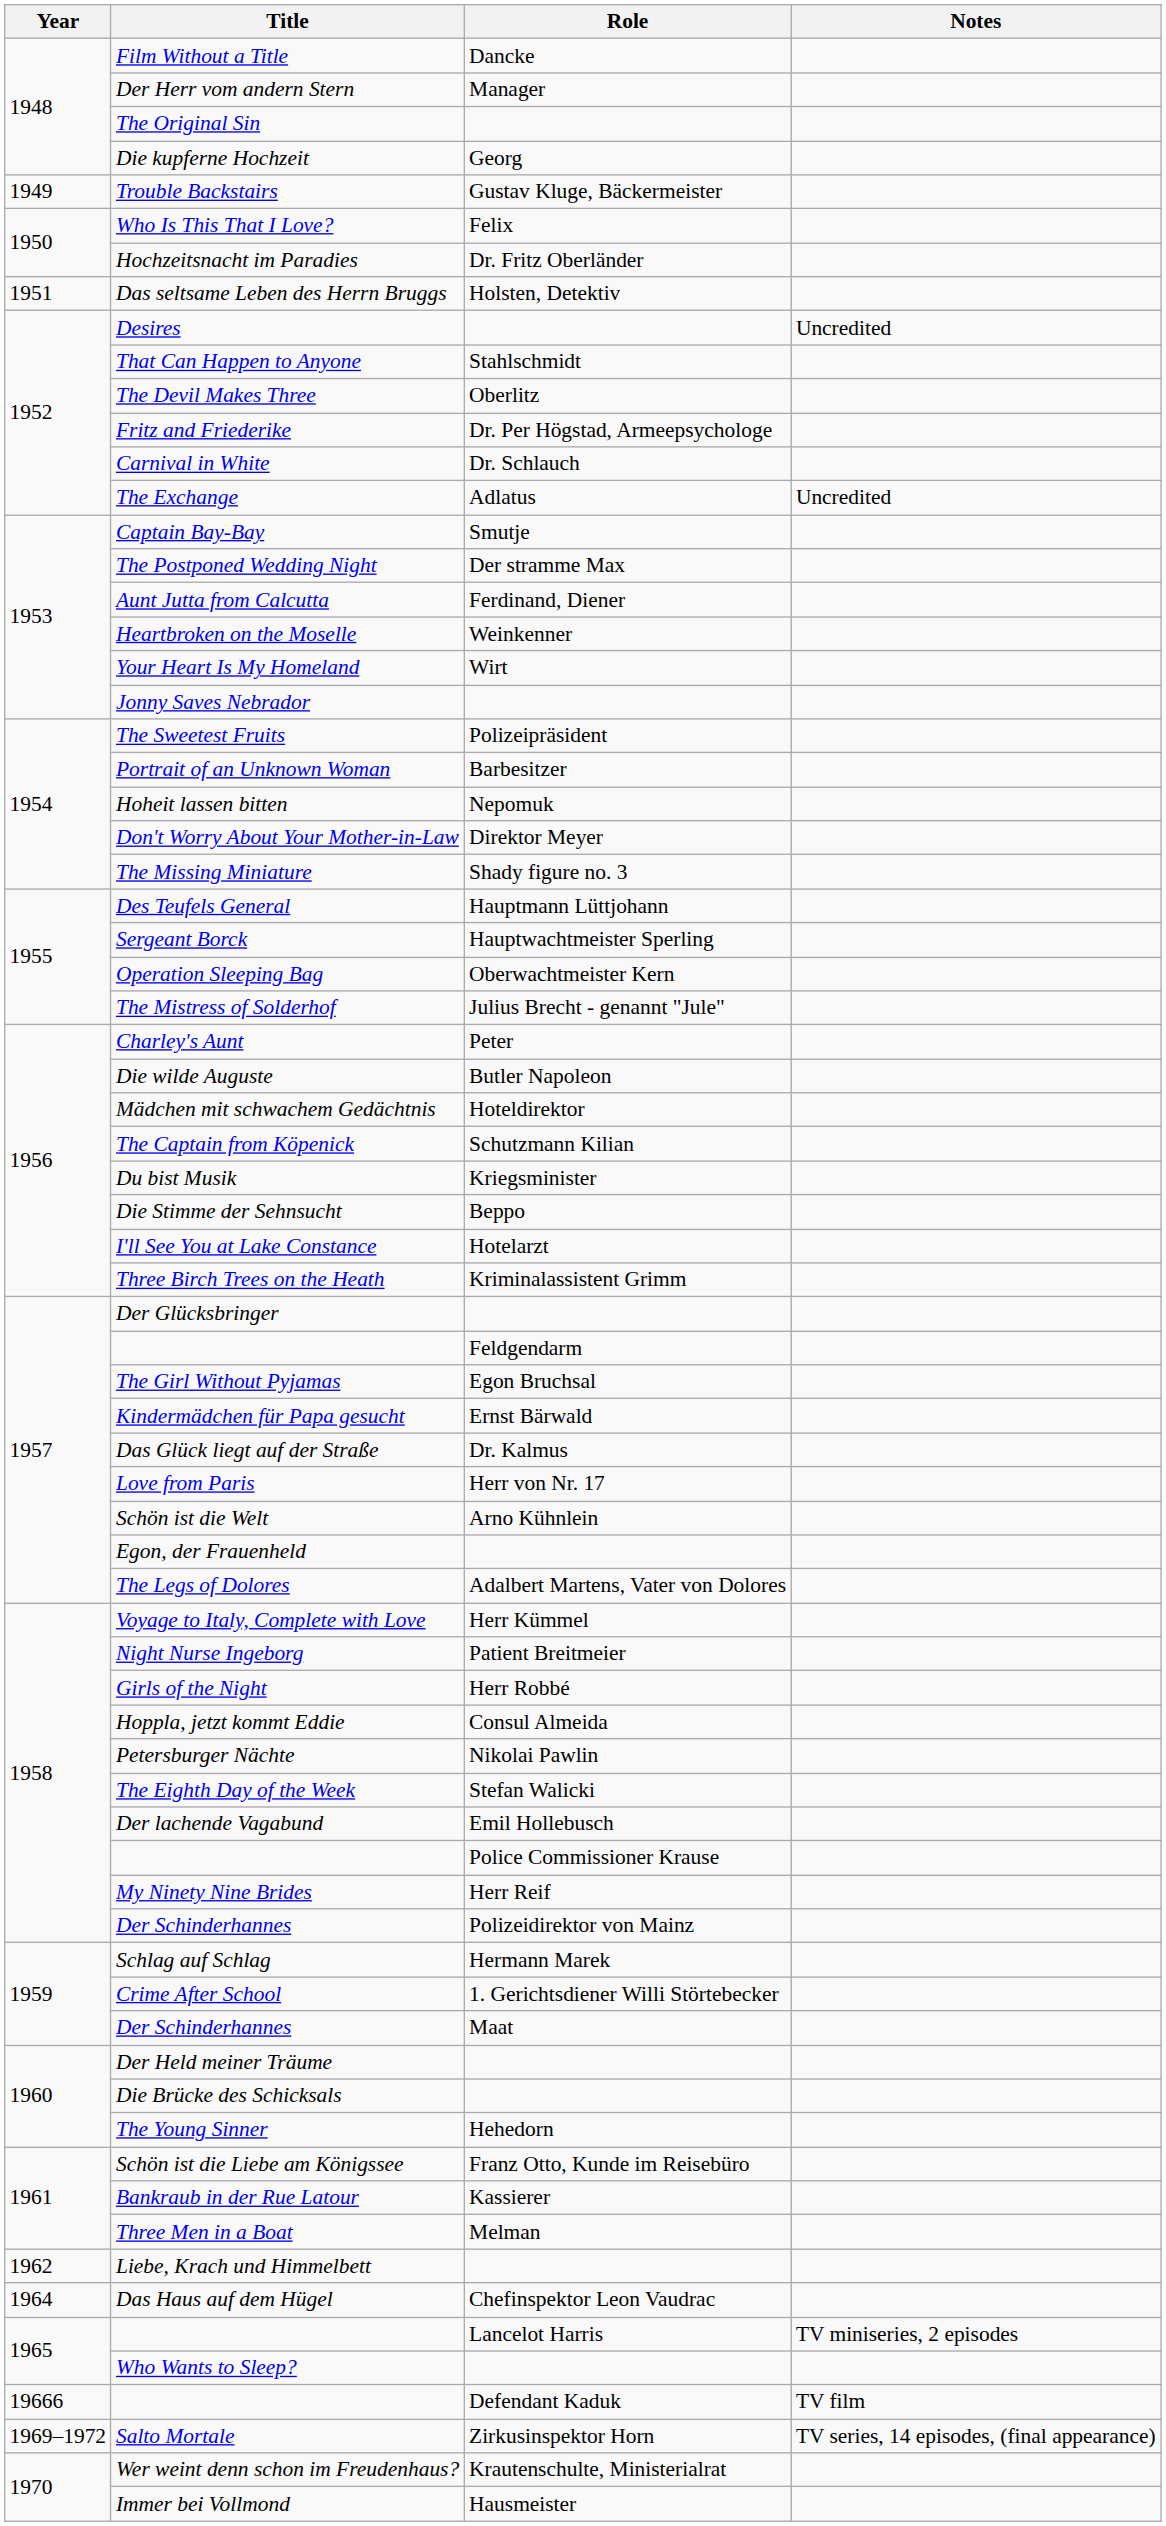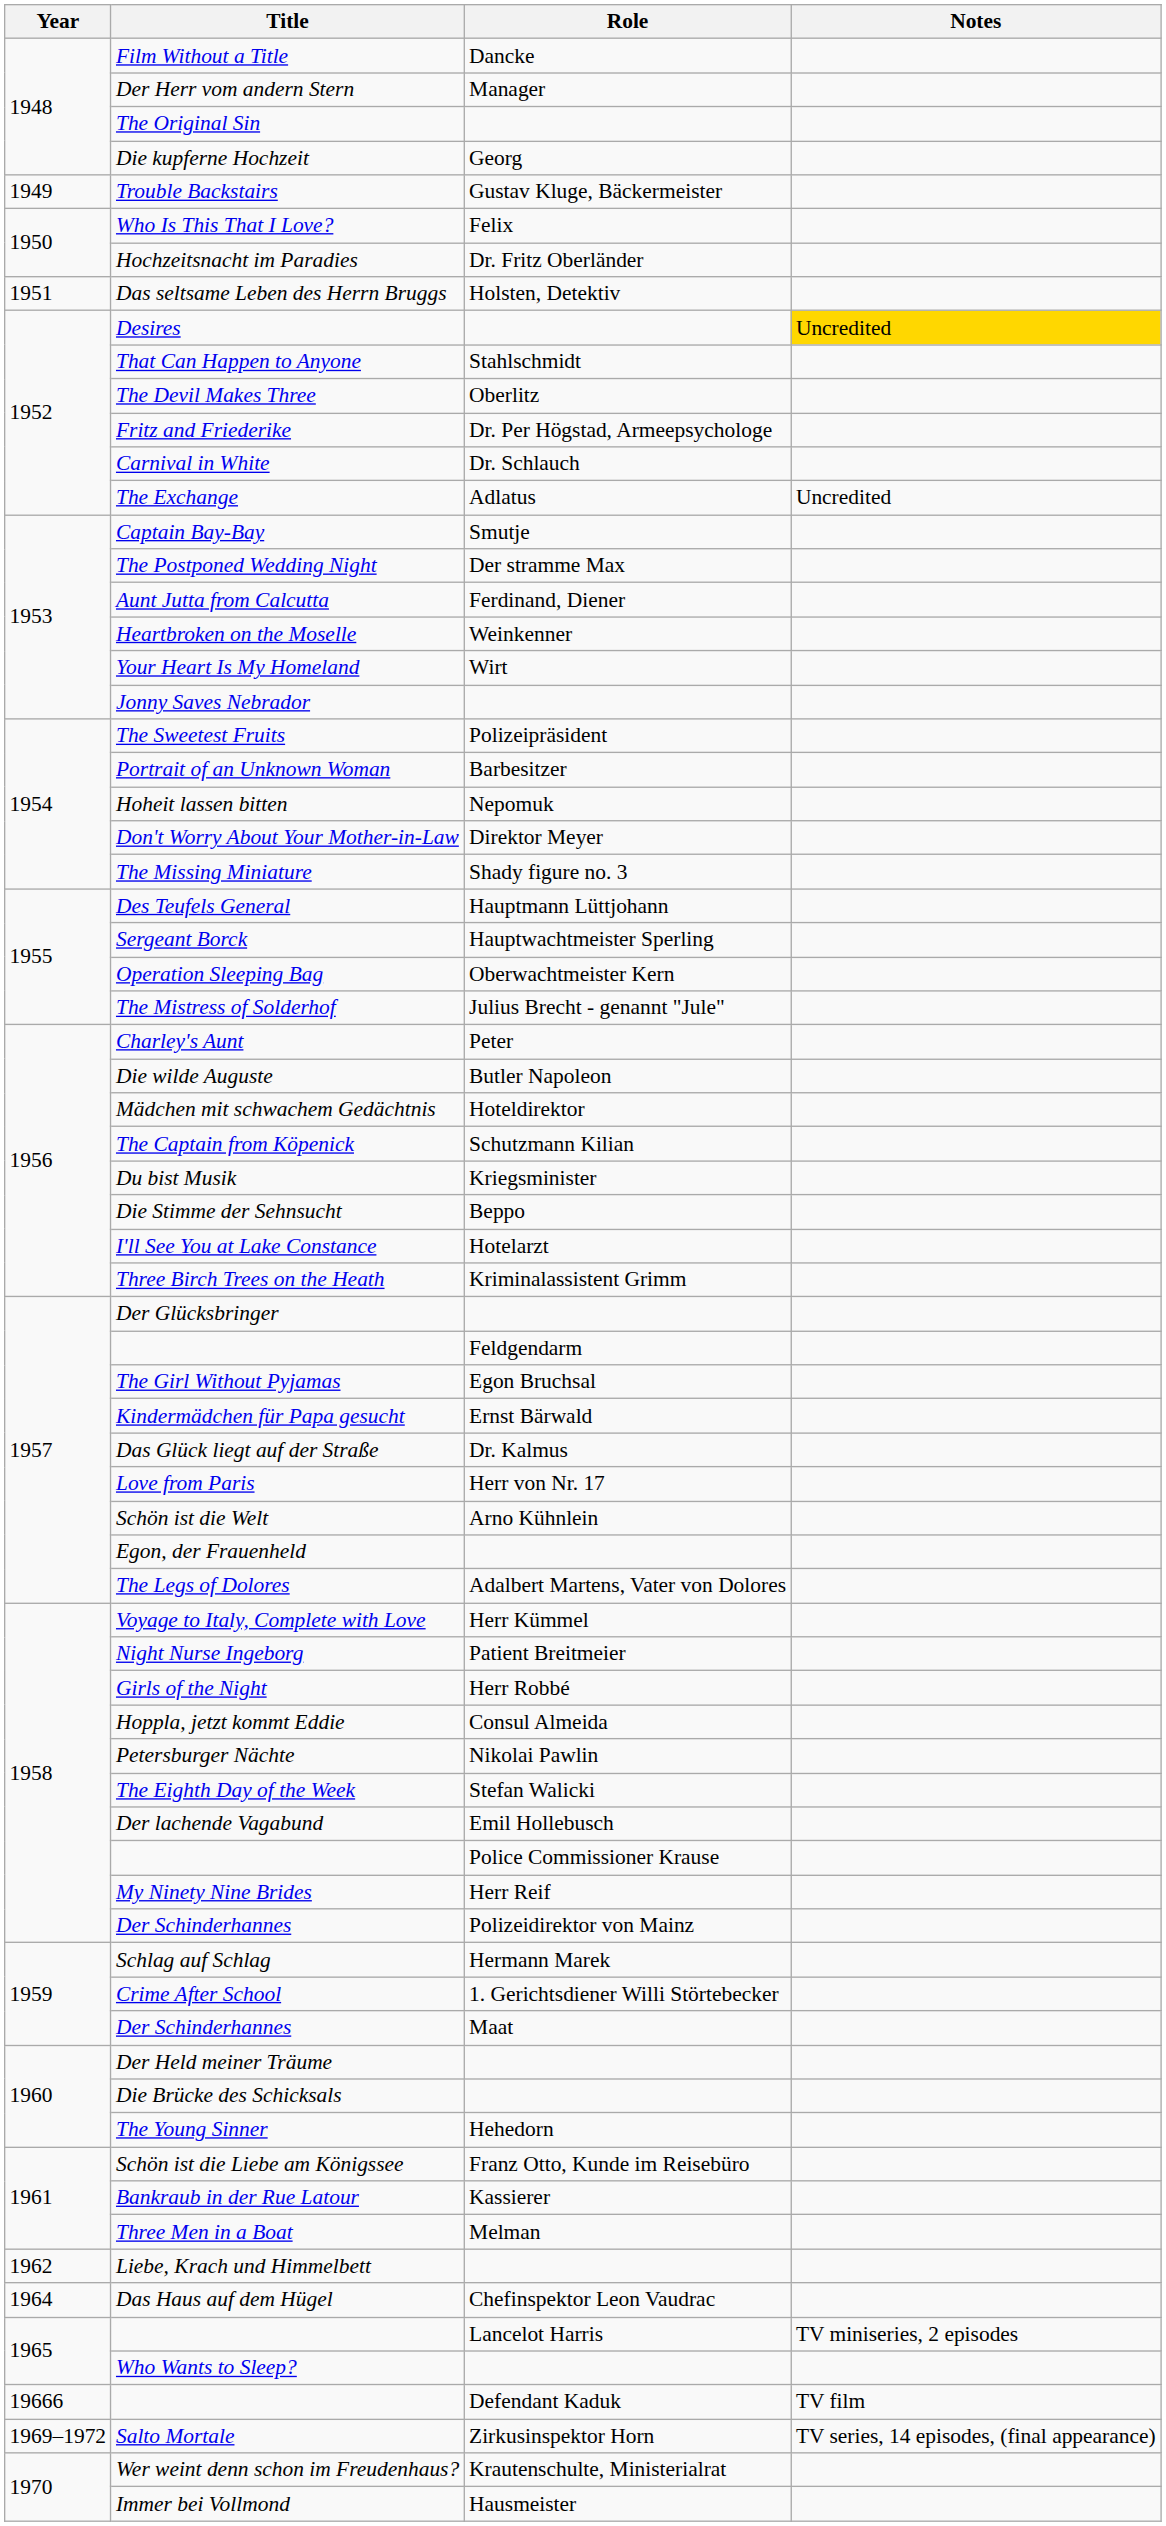(844, 327) no background -> (844, 327) gold background
